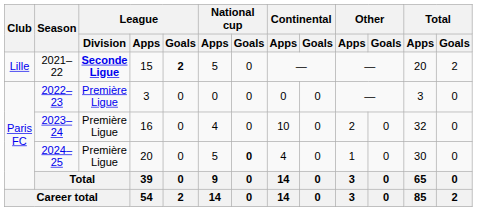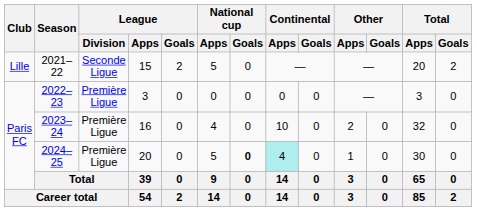(105, 66) bold -> (104, 66) normal
(181, 66) bold -> (179, 66) normal
(283, 156) no background -> (282, 156) paleturquoise background
